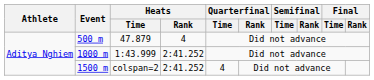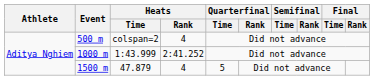(135, 39) 47.879 -> (135, 39) colspan=2
(135, 68) colspan=2 -> (135, 68) 47.879
(183, 68) 2:41.252 -> (183, 68) 4
(222, 68) 4 -> (222, 68) 5
